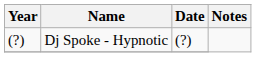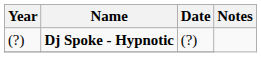(106, 39) normal -> (109, 39) bold
